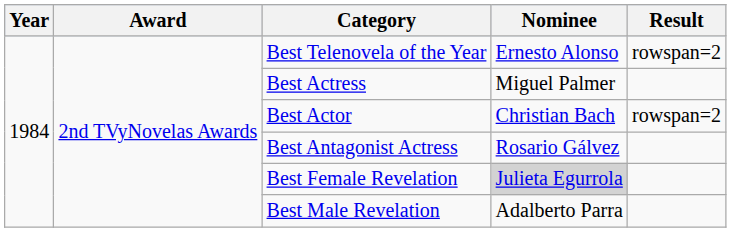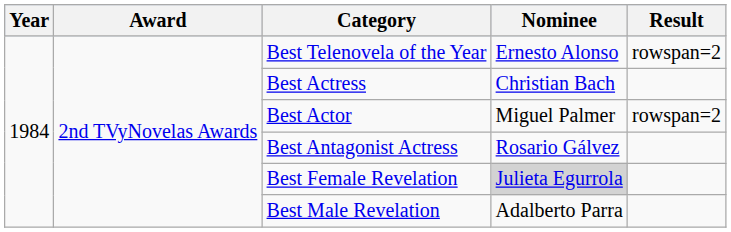(555, 83) Miguel Palmer -> (555, 83) Christian Bach
(555, 115) Christian Bach -> (555, 115) Miguel Palmer
